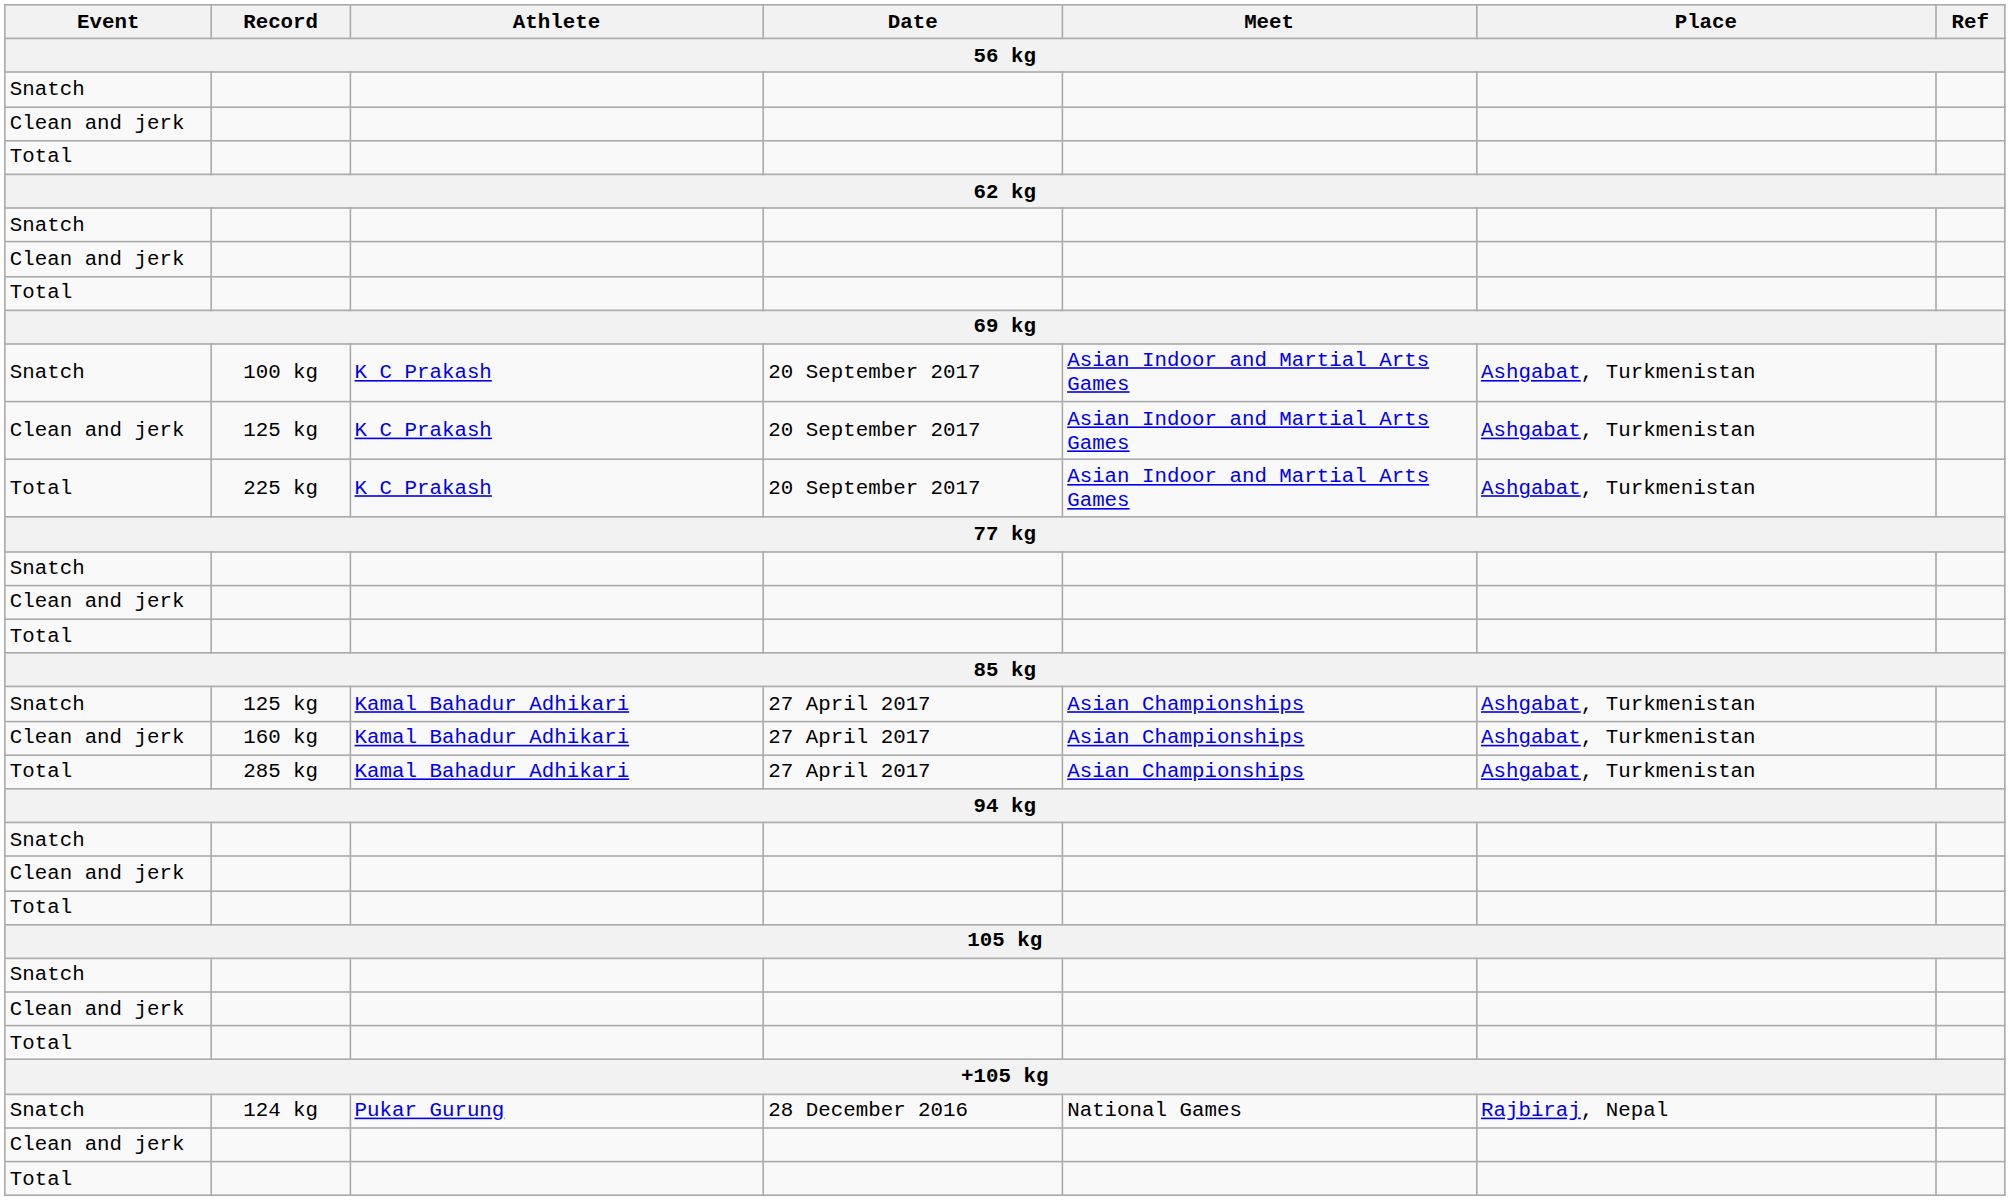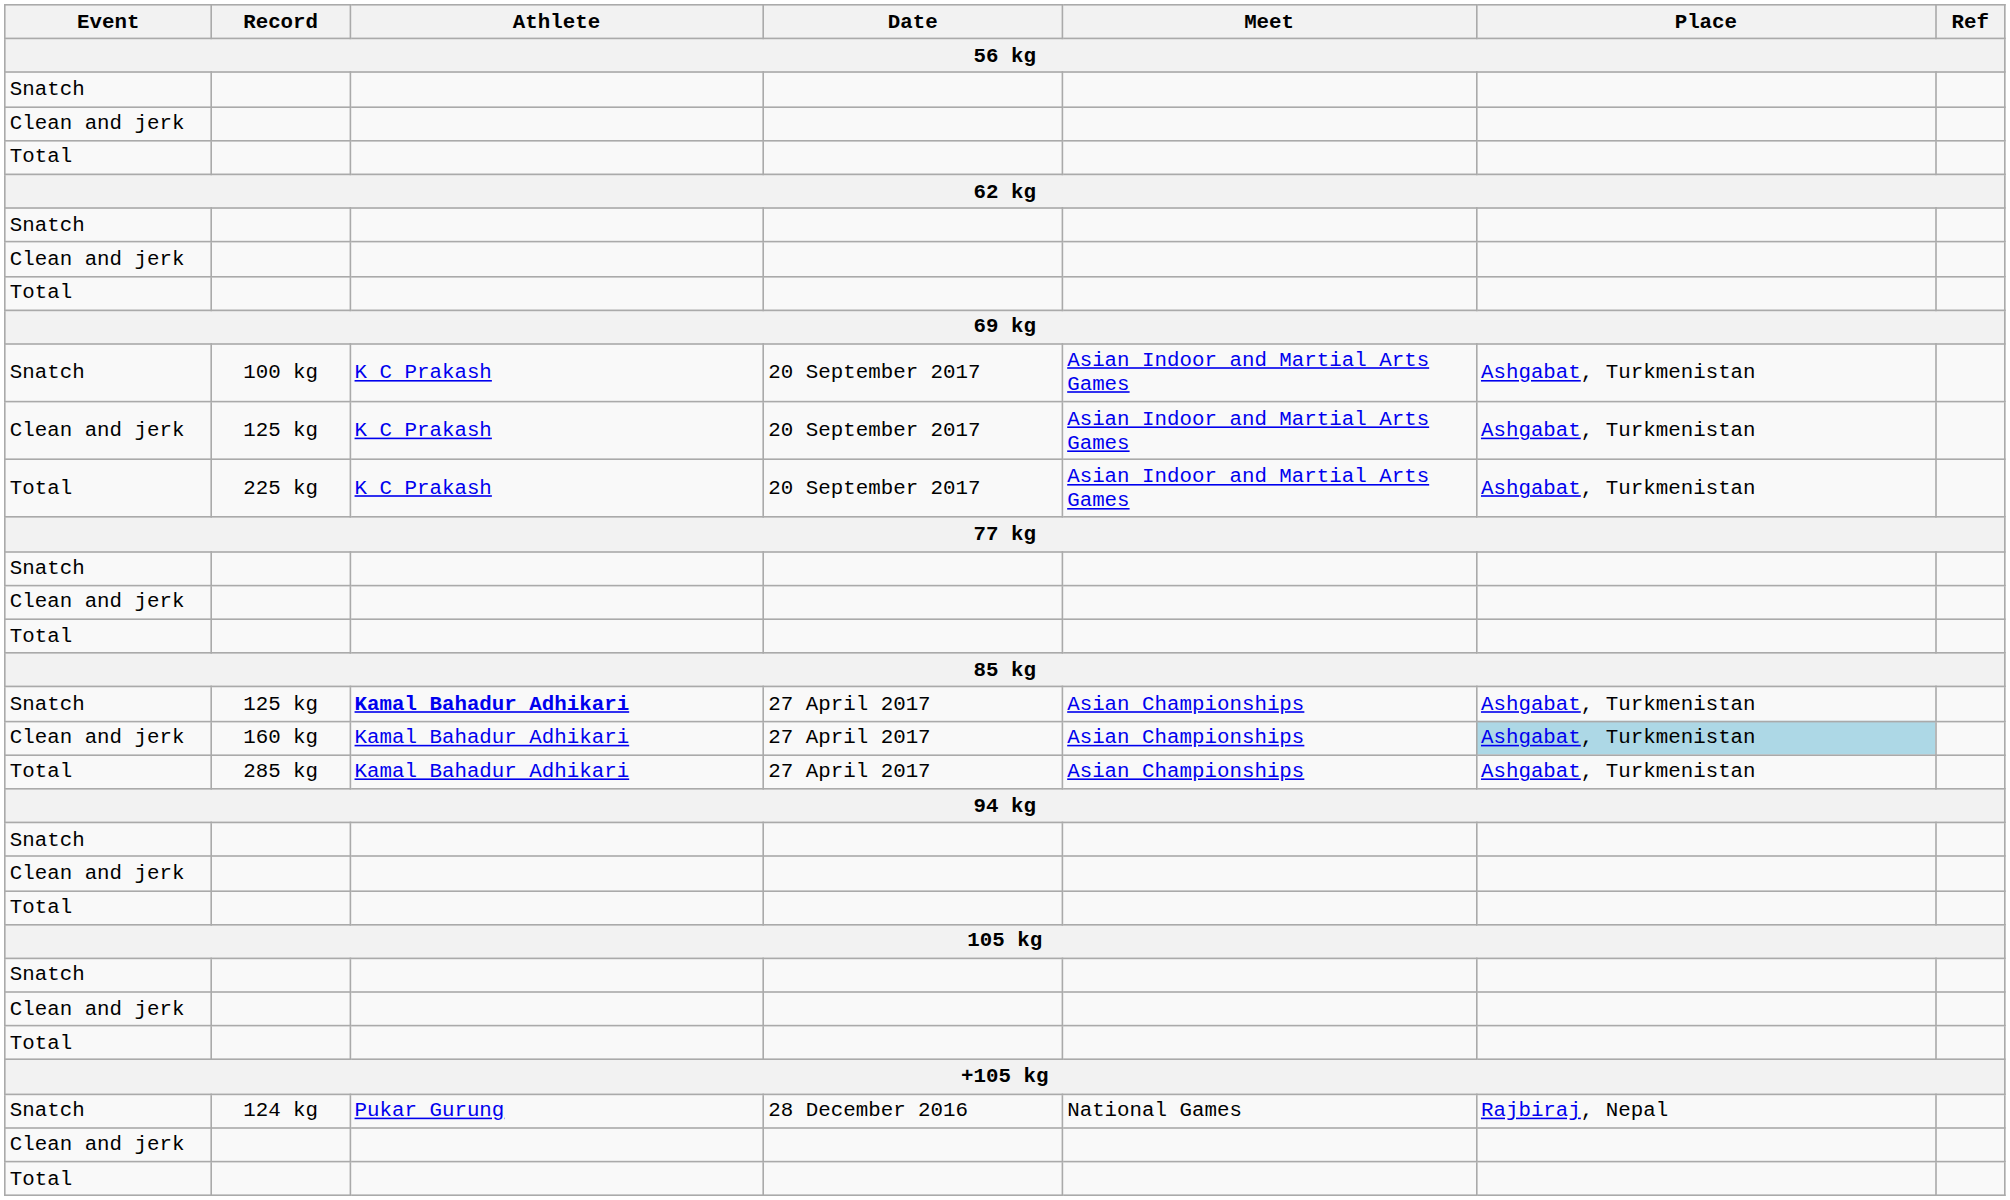(492, 704) normal -> (492, 704) bold
(1618, 738) no background -> (1618, 738) lightblue background
